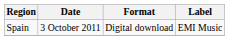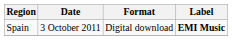(200, 27) normal -> (201, 27) bold
